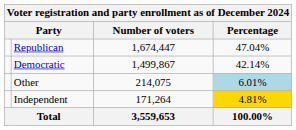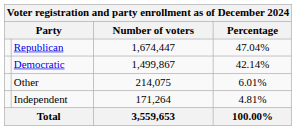(253, 82) lightblue background -> (253, 82) no background
(253, 99) gold background -> (253, 99) no background
